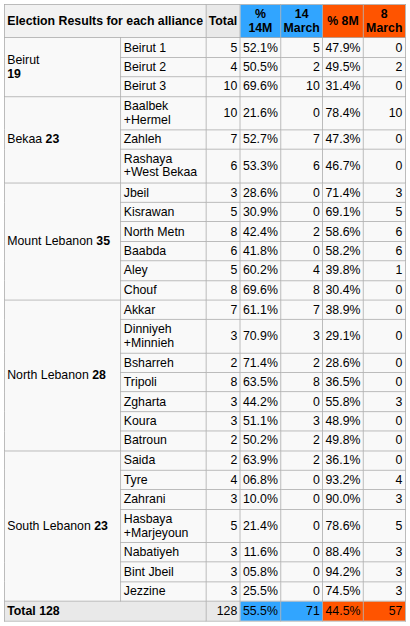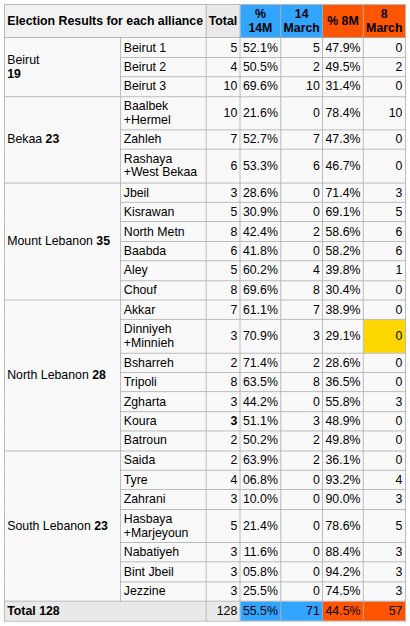(399, 336) no background -> (399, 336) gold background
(234, 421) normal -> (234, 421) bold
